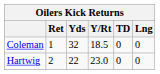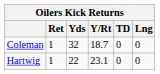(99, 45) 18.5 -> (99, 45) 18.7
(51, 61) 2 -> (51, 61) 1
(99, 61) 23.0 -> (99, 61) 23.1
